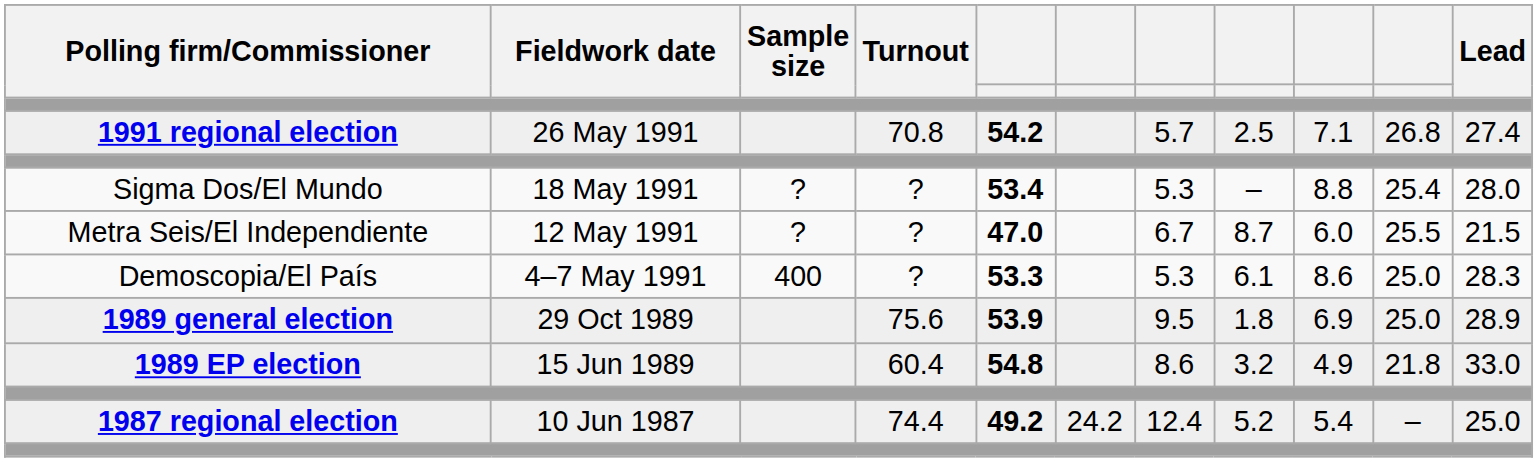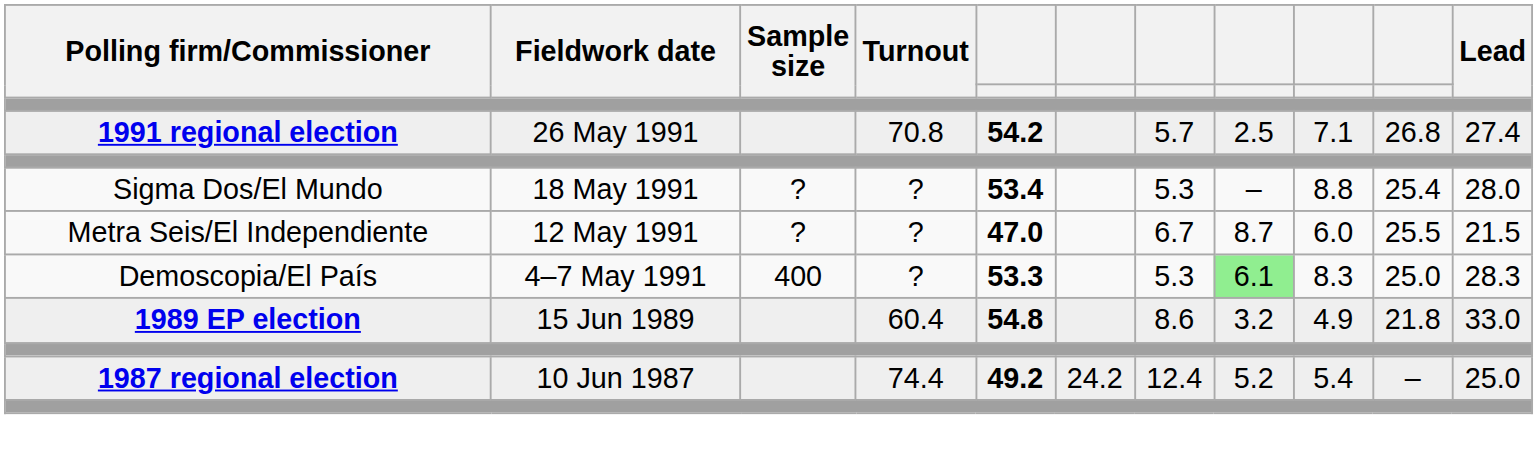(1254, 276) no background -> (1254, 276) lightgreen background
(1333, 276) 8.6 -> (1333, 276) 8.3
- row: (248, 320)
